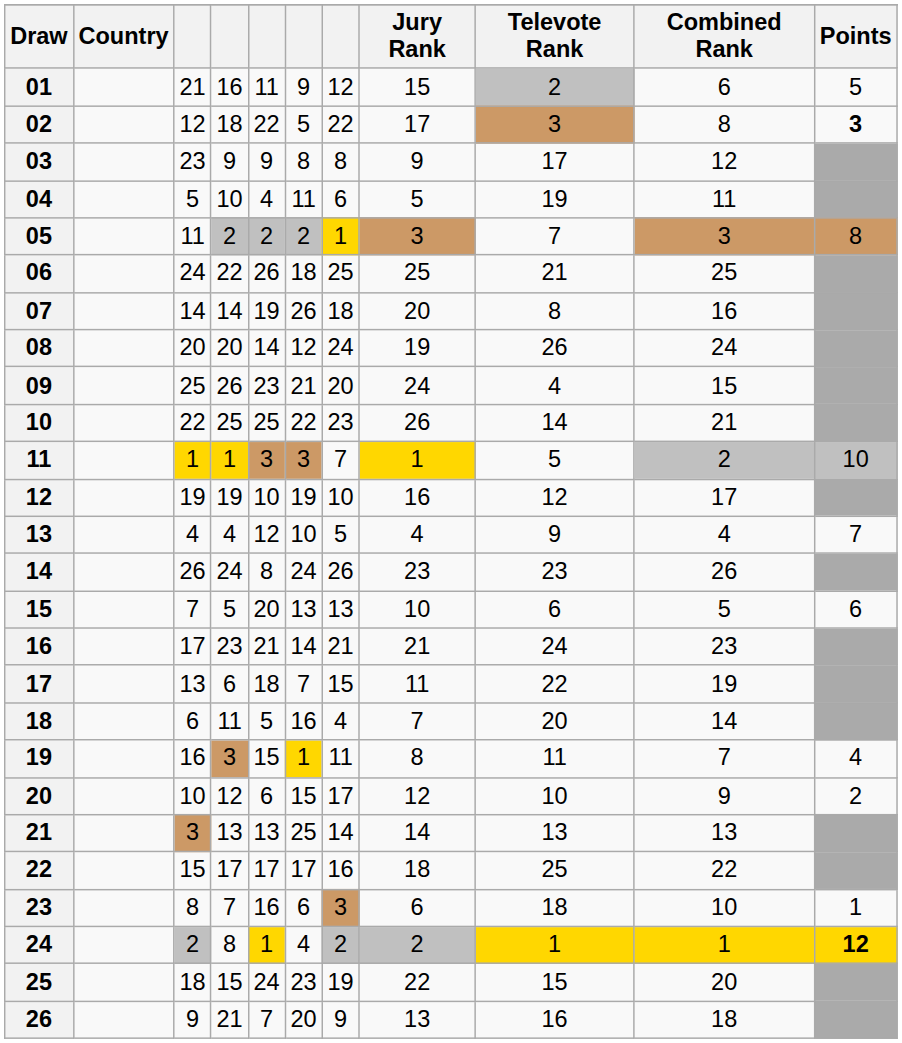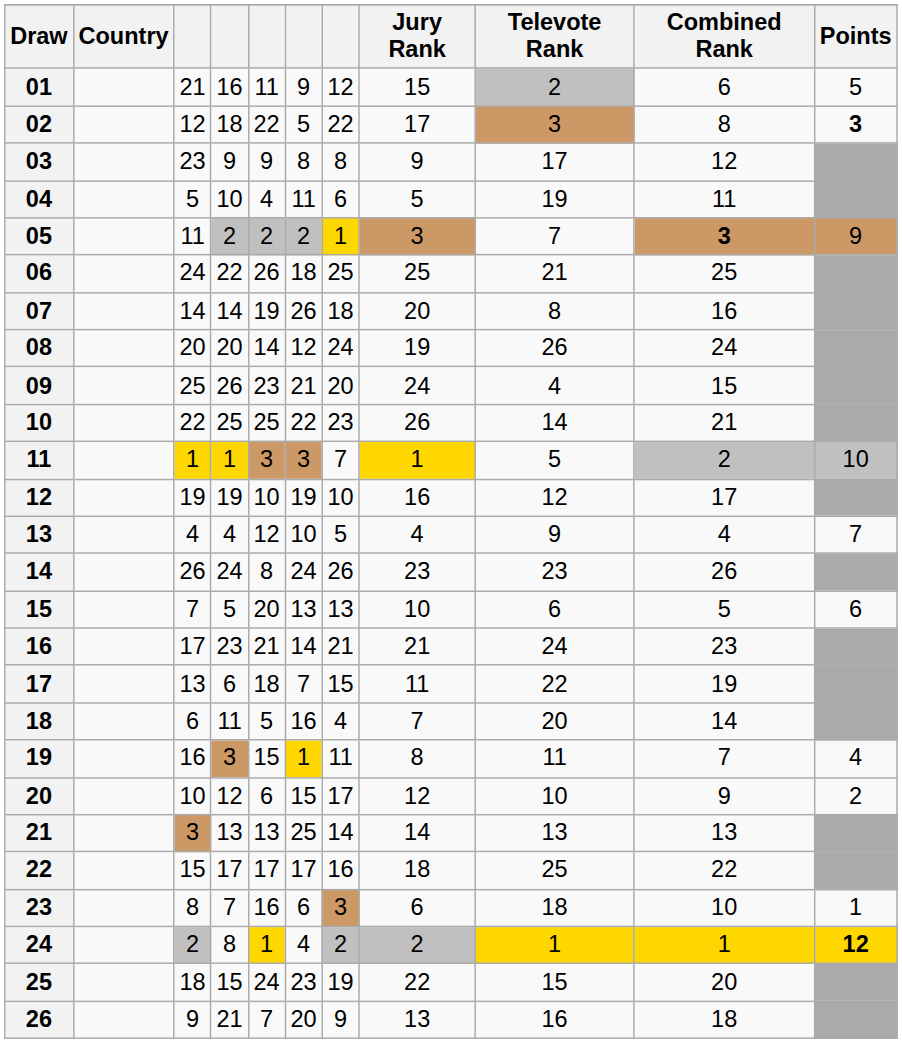(724, 236) normal -> (724, 236) bold
(856, 236) 8 -> (856, 236) 9
